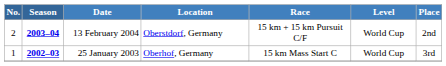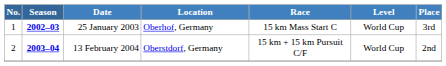rows swapped: (108, 53) <-> (106, 33)
